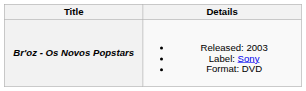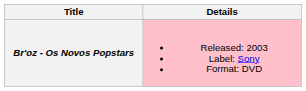(222, 58) no background -> (222, 58) pink background
